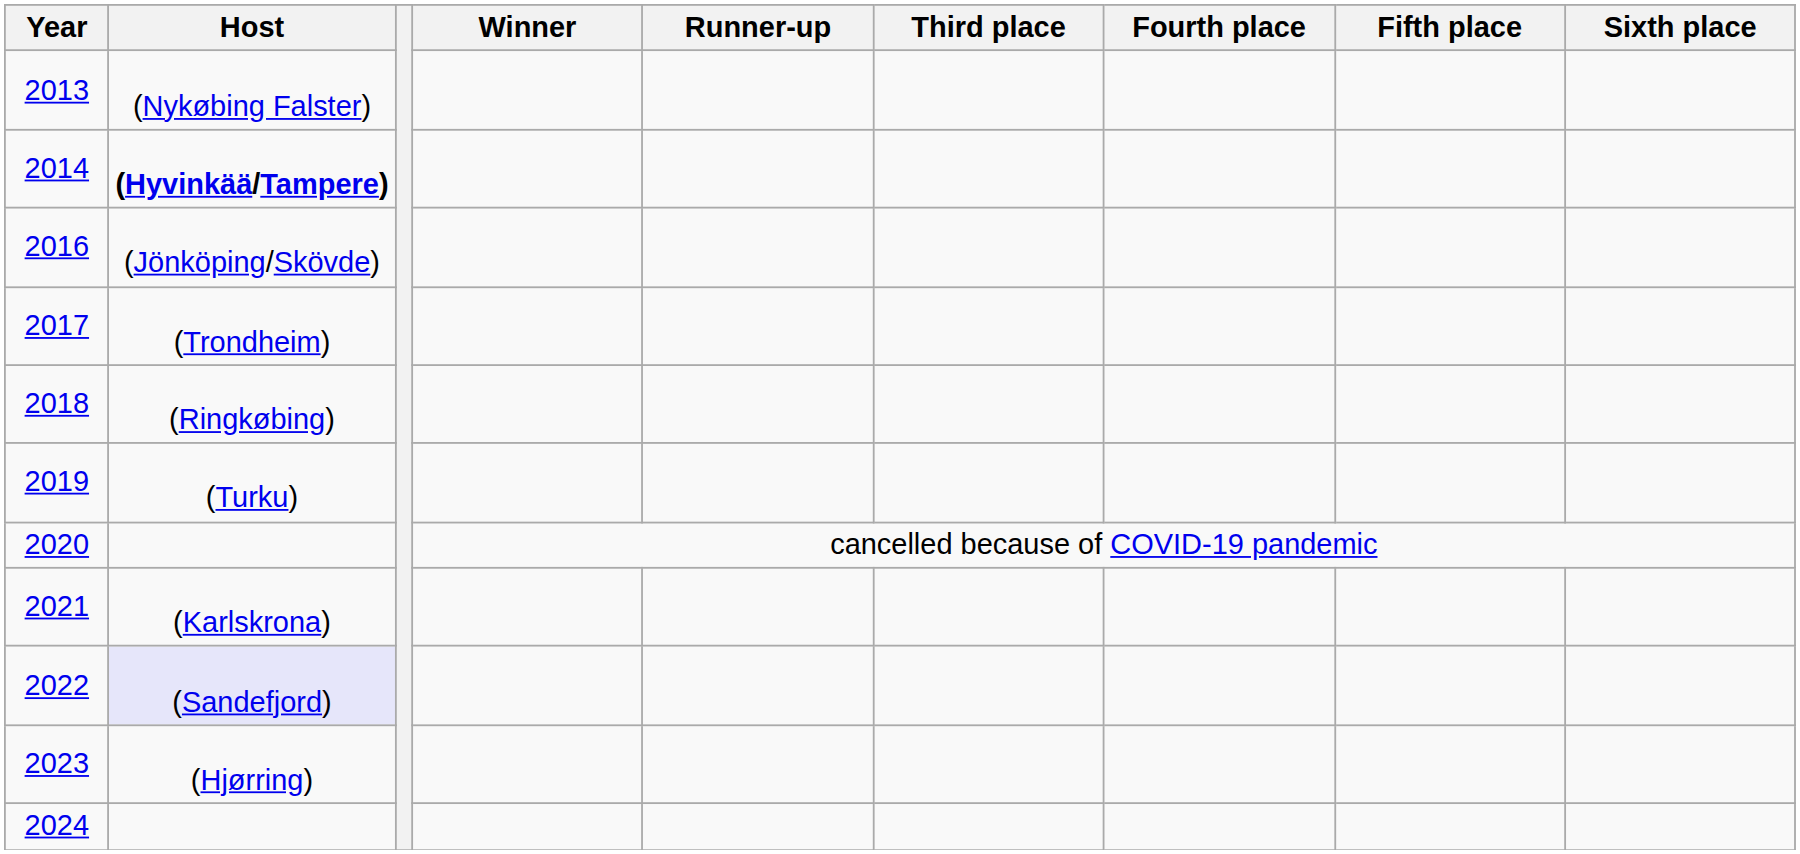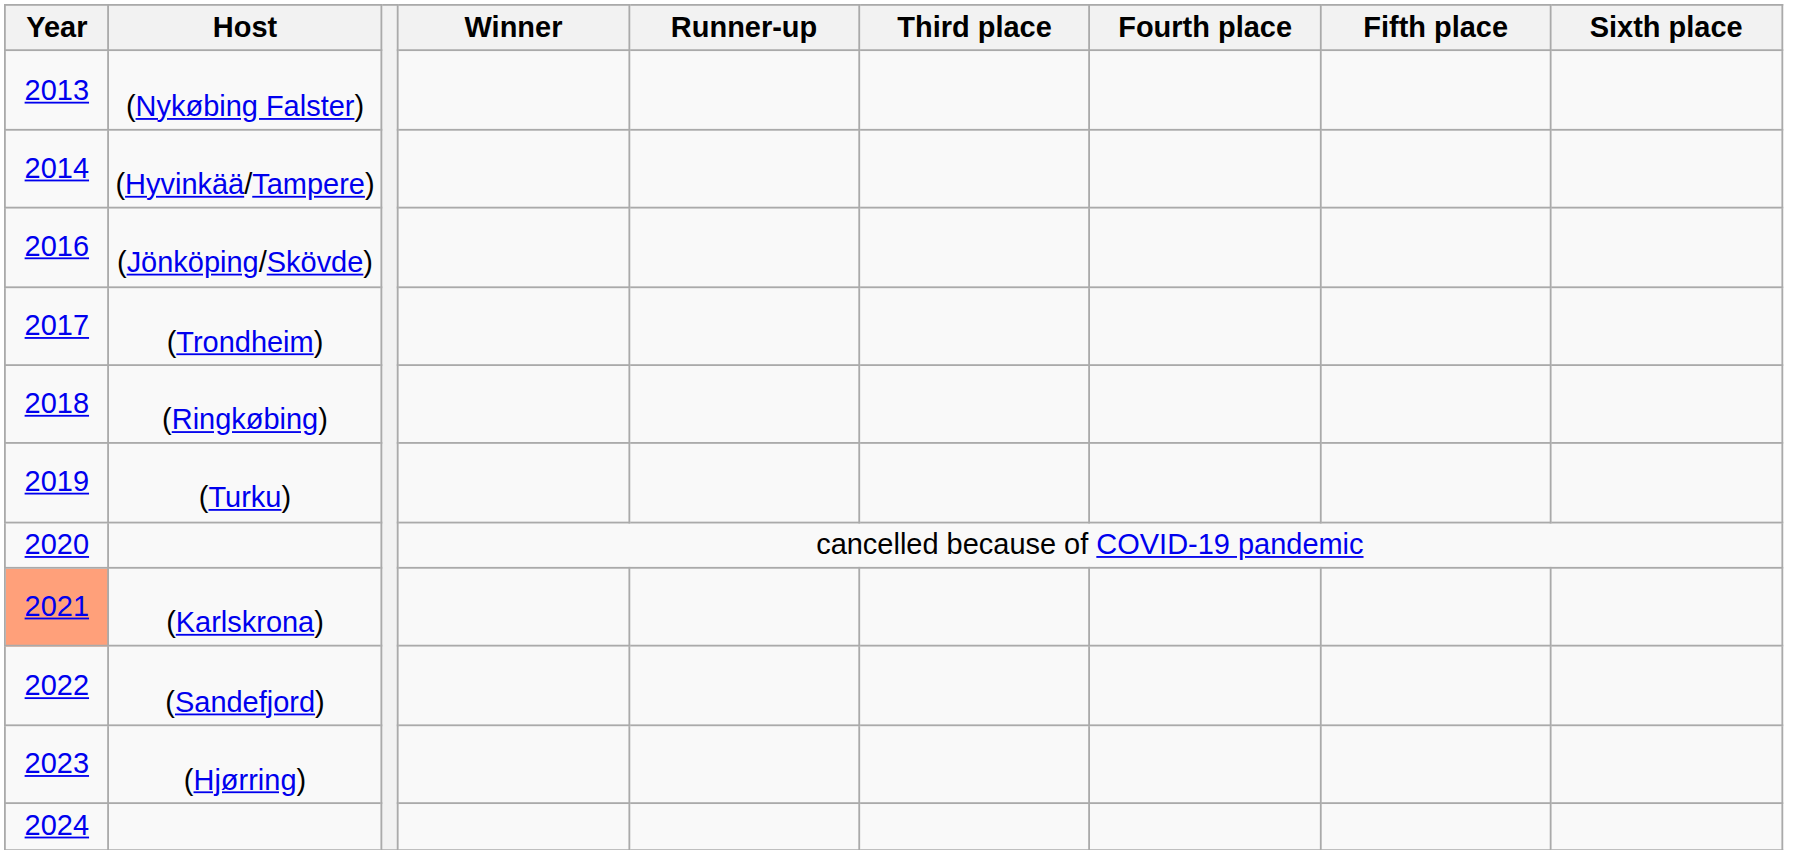(252, 184) bold -> (245, 184) normal
(57, 606) no background -> (57, 606) lightsalmon background
(252, 701) lavender background -> (245, 701) no background
